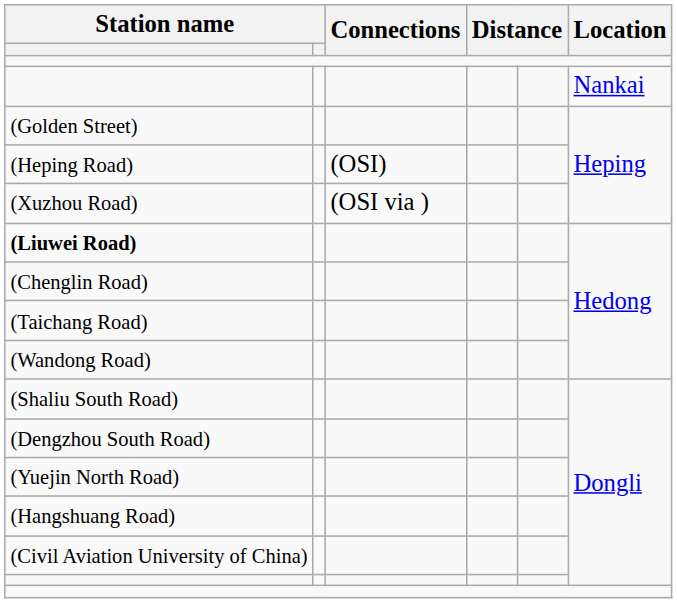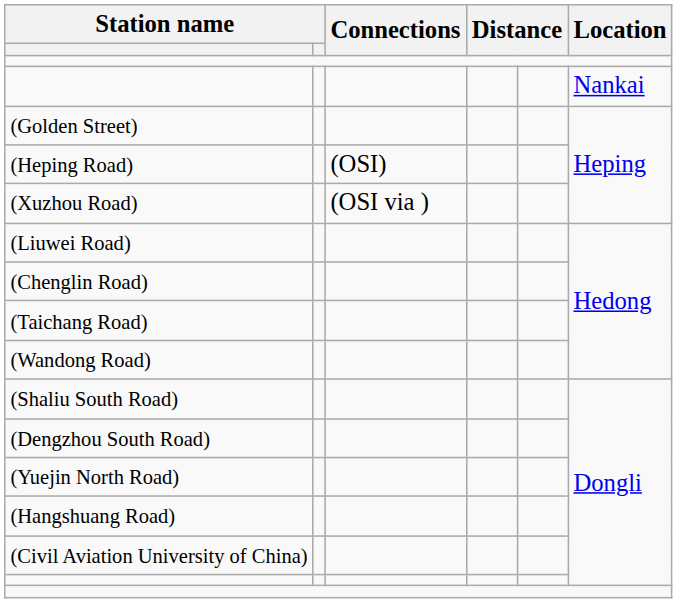(73, 242) bold -> (71, 243) normal
